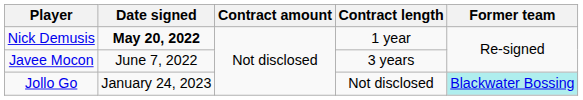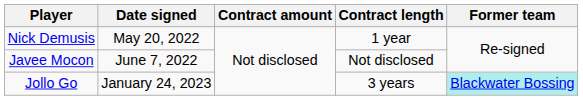(156, 38) bold -> (156, 38) normal
(391, 60) 3 years -> (391, 60) Not disclosed
(391, 83) Not disclosed -> (391, 83) 3 years
